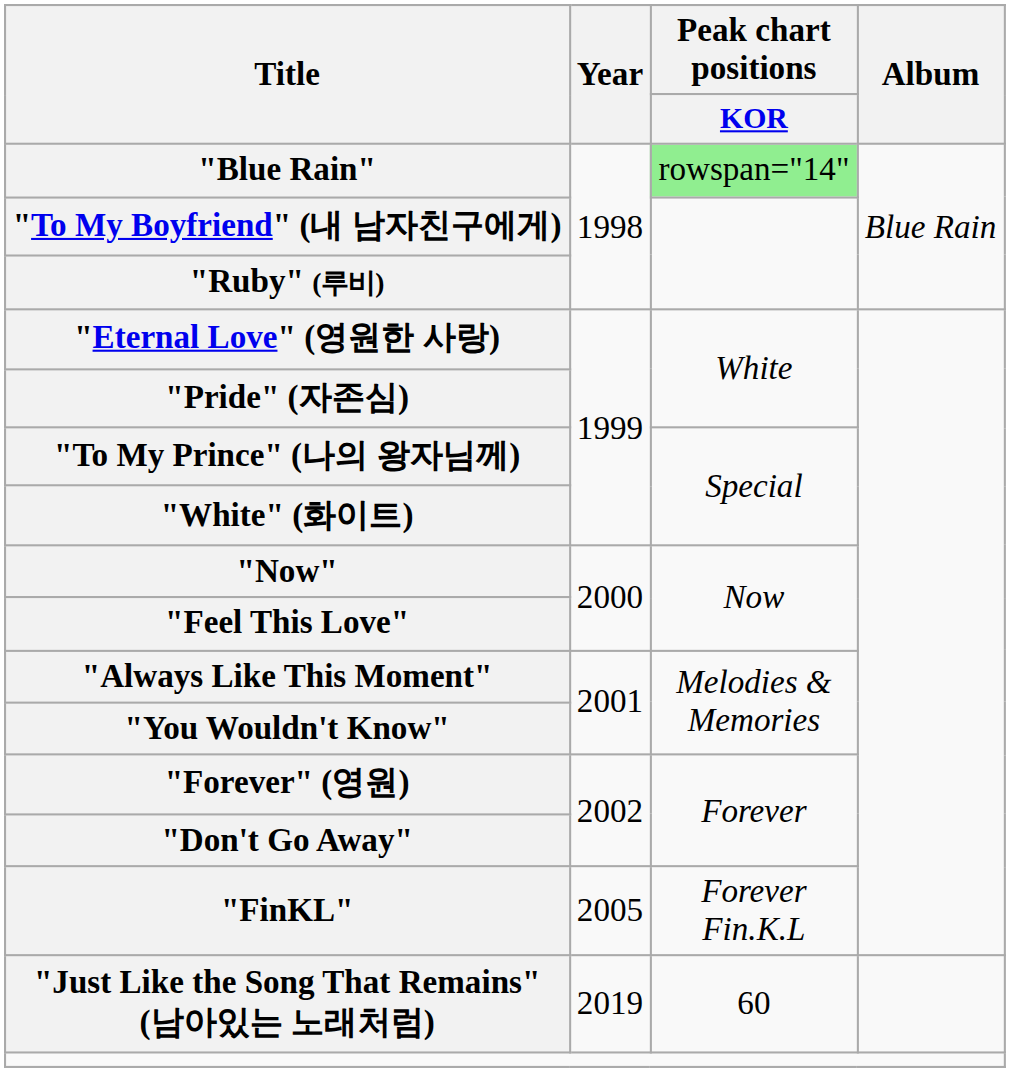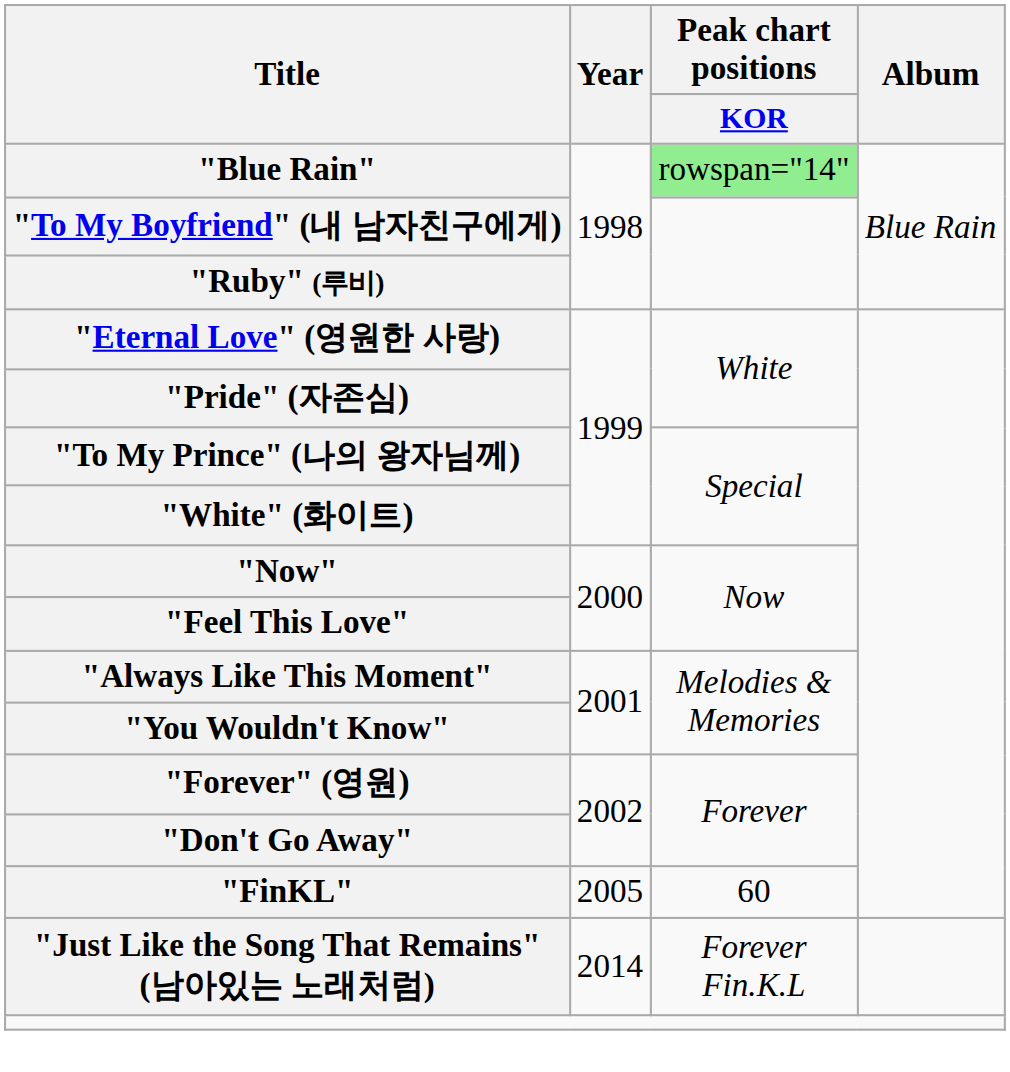(754, 910) Forever Fin.K.L -> (754, 891) 60
(610, 1003) 2019 -> (610, 966) 2014
(754, 1003) 60 -> (754, 966) Forever Fin.K.L
